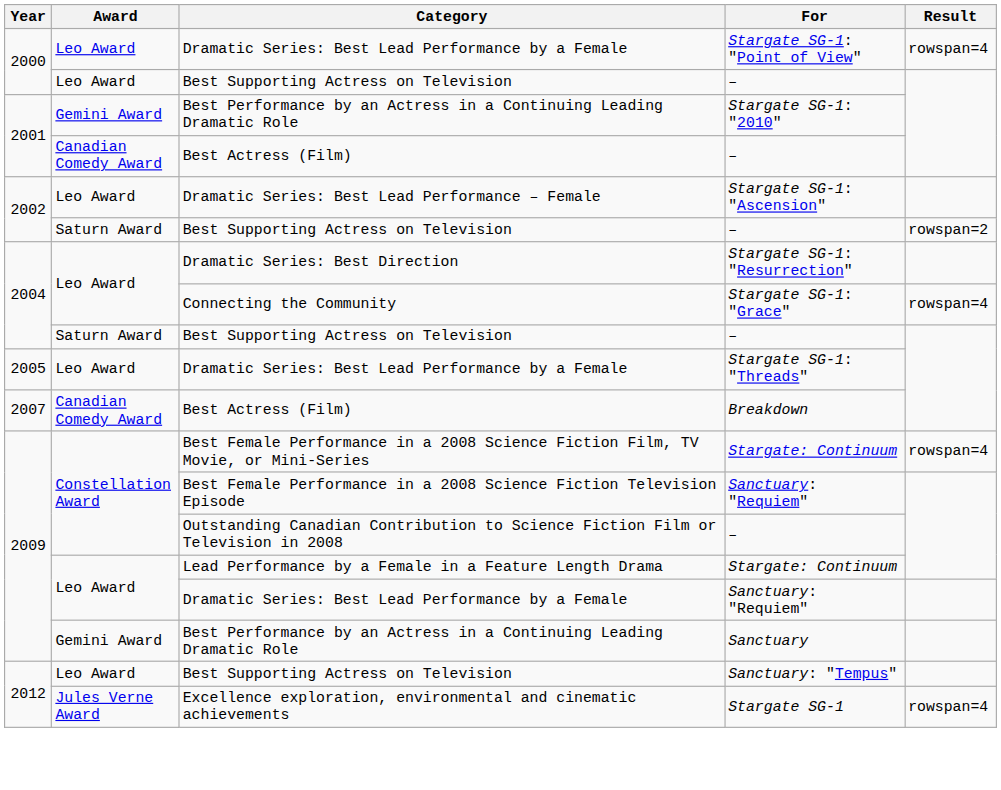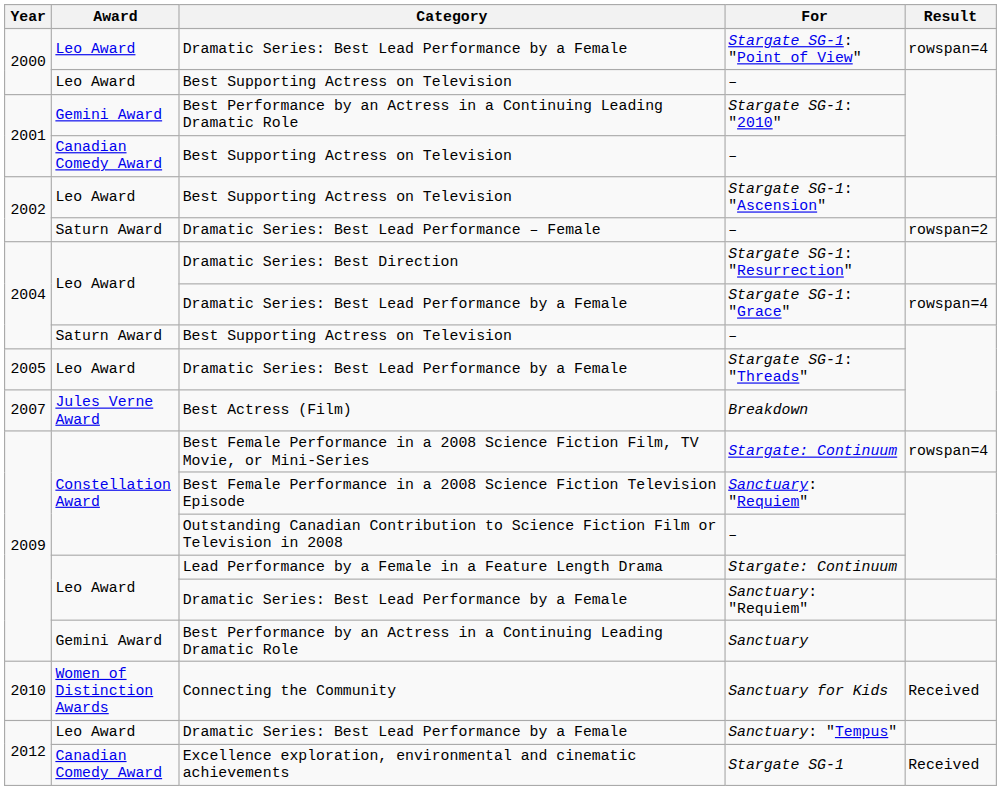(267, 156) Best Actress (Film) -> (347, 156) Best Supporting Actress on Television
(392, 197) Dramatic Series: Best Lead Performance – Female -> (347, 197) Best Supporting Actress on Television
(347, 230) Best Supporting Actress on Television -> (392, 230) Dramatic Series: Best Lead Performance – Female
(289, 304) Connecting the Community -> (405, 304) Dramatic Series: Best Lead Performance by a Female
(109, 411) Canadian Comedy Award -> (104, 411) Jules Verne Award
+ row: (28, 691)
(347, 674) Best Supporting Actress on Television -> (405, 732) Dramatic Series: Best Lead Performance by a Female
(104, 706) Jules Verne Award -> (109, 765) Canadian Comedy Award
(948, 706) rowspan=4 -> (944, 765) Received
